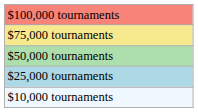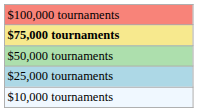(60, 35) normal -> (63, 35) bold
